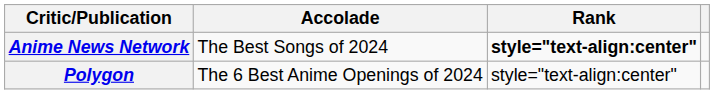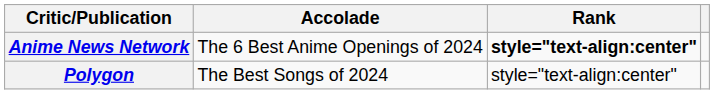(293, 46) The Best Songs of 2024 -> (340, 46) The 6 Best Anime Openings of 2024
(340, 74) The 6 Best Anime Openings of 2024 -> (293, 74) The Best Songs of 2024
